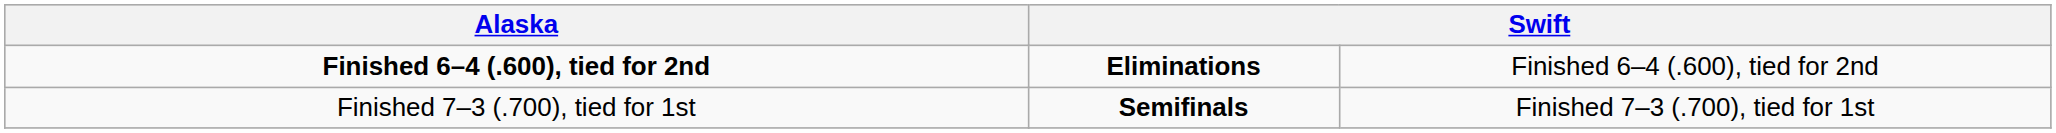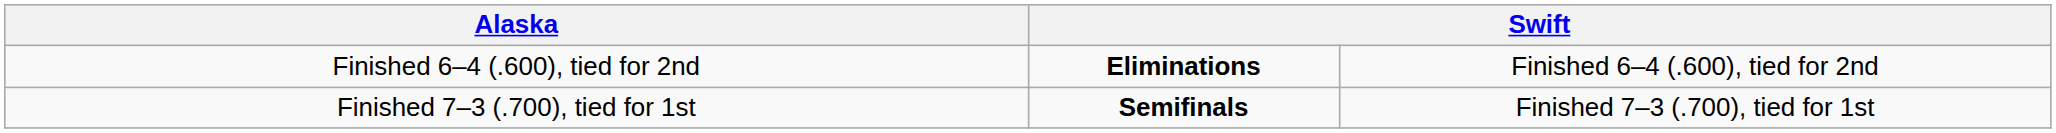(516, 66) bold -> (516, 66) normal
